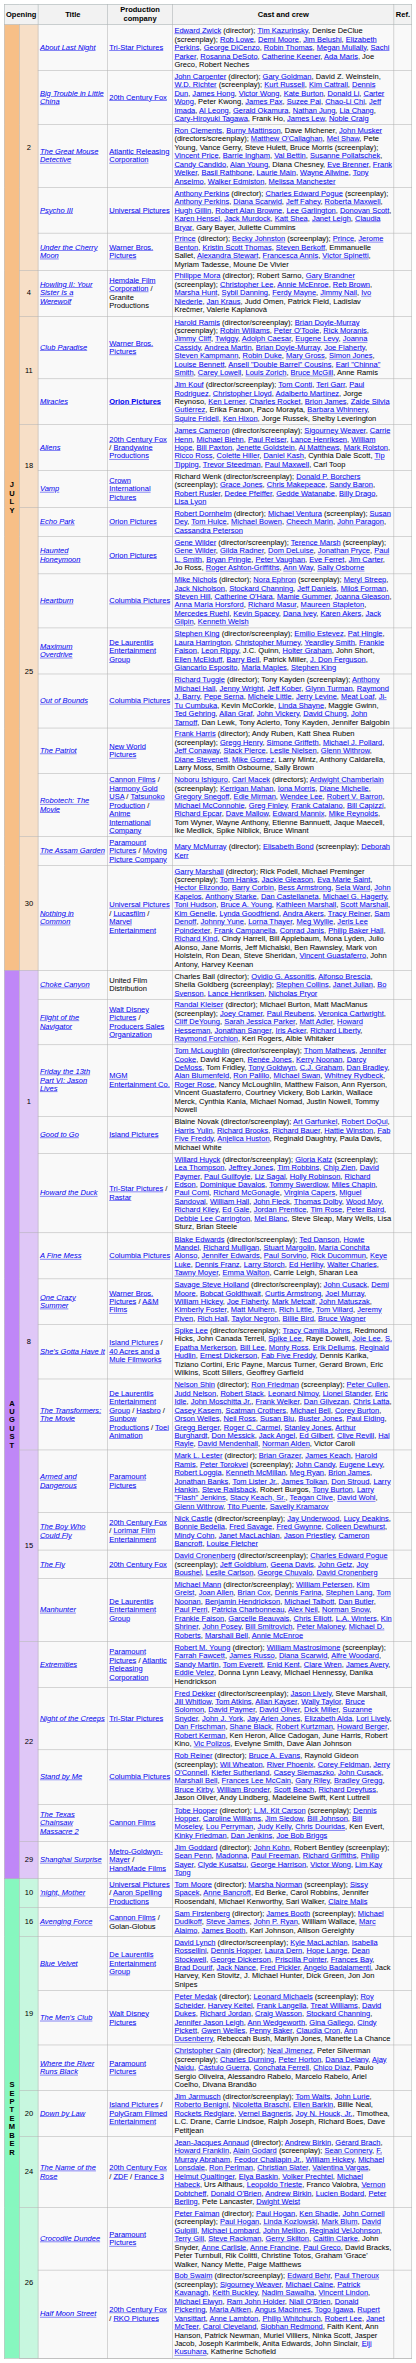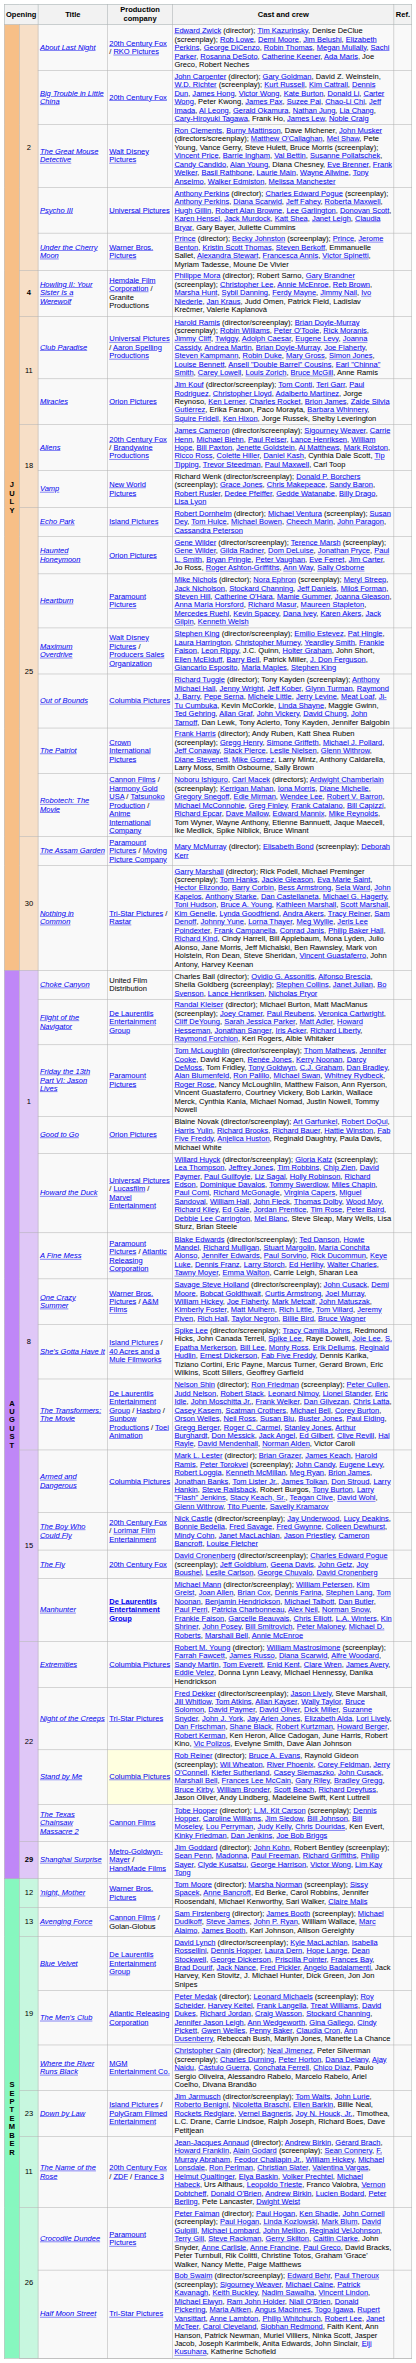(136, 47) Tri-Star Pictures -> (138, 47) 20th Century Fox / RKO Pictures
(139, 156) Atlantic Releasing Corporation -> (129, 156) Walt Disney Pictures
(29, 293) normal -> (29, 293) bold
(131, 347) Warner Bros. Pictures -> (139, 347) Universal Pictures / Aaron Spelling Productions
(135, 401) bold -> (133, 401) normal
(130, 489) Crown International Pictures -> (128, 489) New World Pictures
(133, 522) Orion Pictures -> (134, 522) Island Pictures
(140, 601) Columbia Pictures -> (128, 601) Paramount Pictures
(133, 651) De Laurentiis Entertainment Group -> (137, 651) Walt Disney Pictures / Producers Sales Organization
(128, 751) New World Pictures -> (130, 751) Crown International Pictures
(139, 918) Universal Pictures / Lucasfilm / Marvel Entertainment -> (138, 918) Tri-Star Pictures / Rastar
(137, 1022) Walt Disney Pictures / Producers Sales Organization -> (133, 1022) De Laurentiis Entertainment Group
(140, 1080) MGM Entertainment Co. -> (128, 1080) Paramount Pictures
(134, 1134) Island Pictures -> (133, 1134) Orion Pictures
(138, 1193) Tri-Star Pictures / Rastar -> (139, 1193) Universal Pictures / Lucasfilm / Marvel Entertainment
(140, 1256) Columbia Pictures -> (138, 1256) Paramount Pictures / Atlantic Releasing Corporation
(128, 1481) Paramount Pictures -> (140, 1481) Columbia Pictures
(133, 1610) normal -> (134, 1610) bold
(138, 1664) Paramount Pictures / Atlantic Releasing Corporation -> (140, 1664) Columbia Pictures
(140, 1777) no background -> (140, 1777) lightyellow background
(29, 1860) normal -> (29, 1860) bold
(29, 1893) 10 -> (29, 1893) 12
(139, 1893) Universal Pictures / Aaron Spelling Productions -> (131, 1893) Warner Bros. Pictures
(29, 1922) 16 -> (29, 1922) 13
(129, 2018) Walt Disney Pictures -> (139, 2018) Atlantic Releasing Corporation
(128, 2068) Paramount Pictures -> (140, 2068) MGM Entertainment Co.
(29, 2113) 20 -> (29, 2113) 23
(29, 2172) 24 -> (29, 2172) 11
(138, 2314) 20th Century Fox / RKO Pictures -> (136, 2314) Tri-Star Pictures
